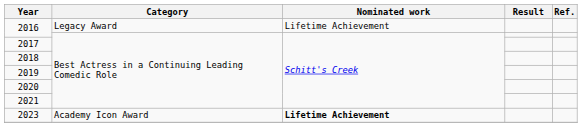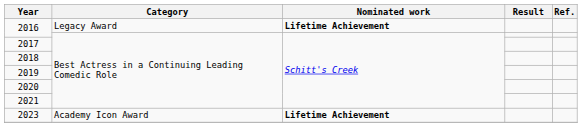(337, 26) normal -> (337, 26) bold
